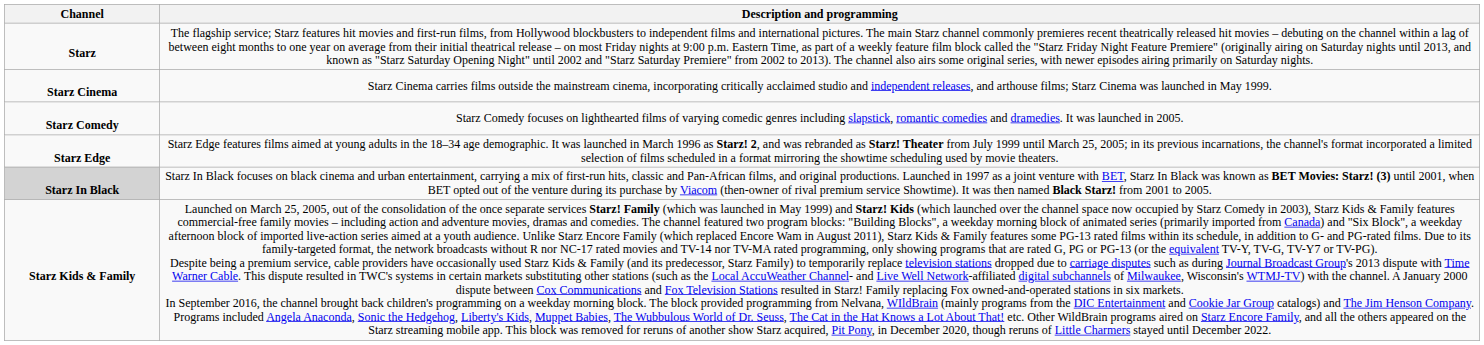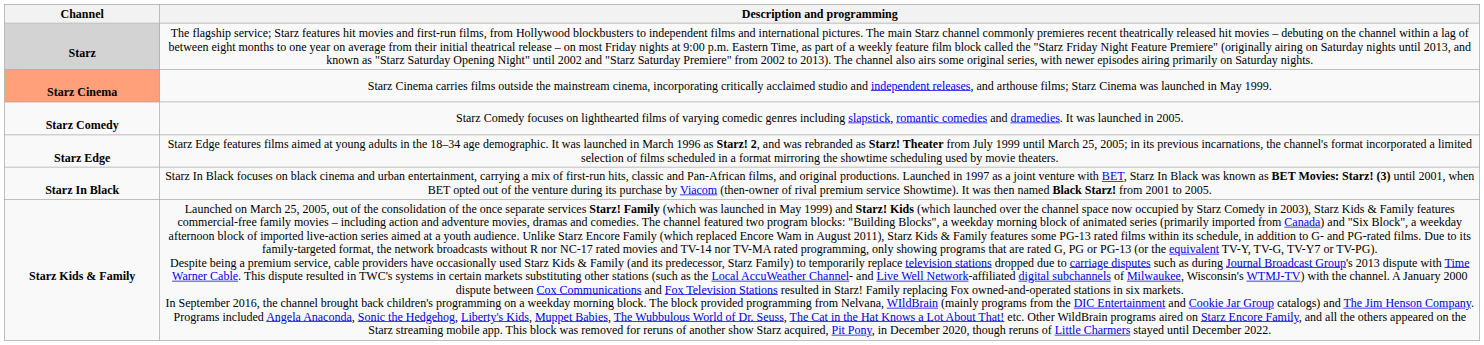(82, 53) no background -> (82, 53) lightgrey background
(82, 92) no background -> (82, 92) lightsalmon background
(82, 190) lightgrey background -> (82, 190) no background
